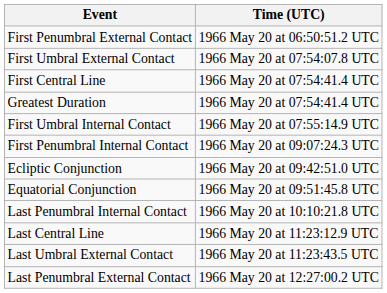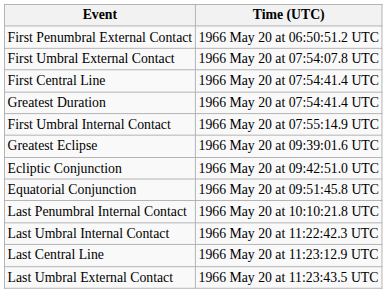- row: (98, 146)
+ row: (52, 146)
+ row: (88, 233)
- row: (99, 277)
